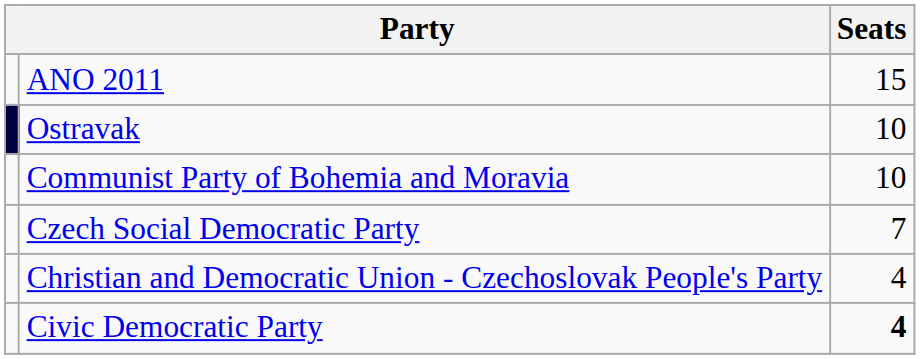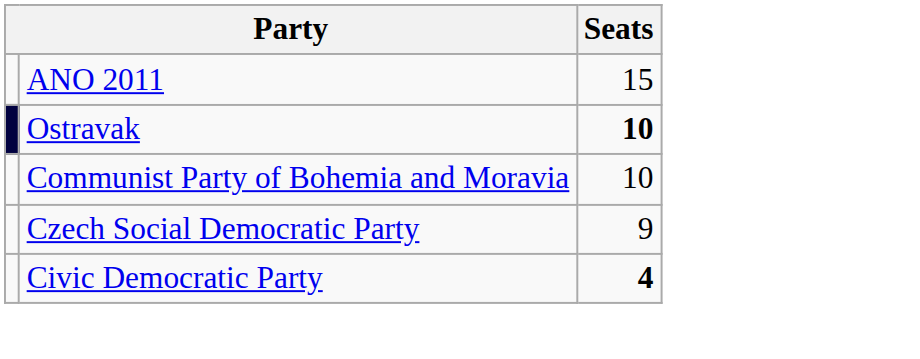(891, 128) normal -> (638, 128) bold
(899, 228) 7 -> (646, 228) 9
- row: (424, 278)
